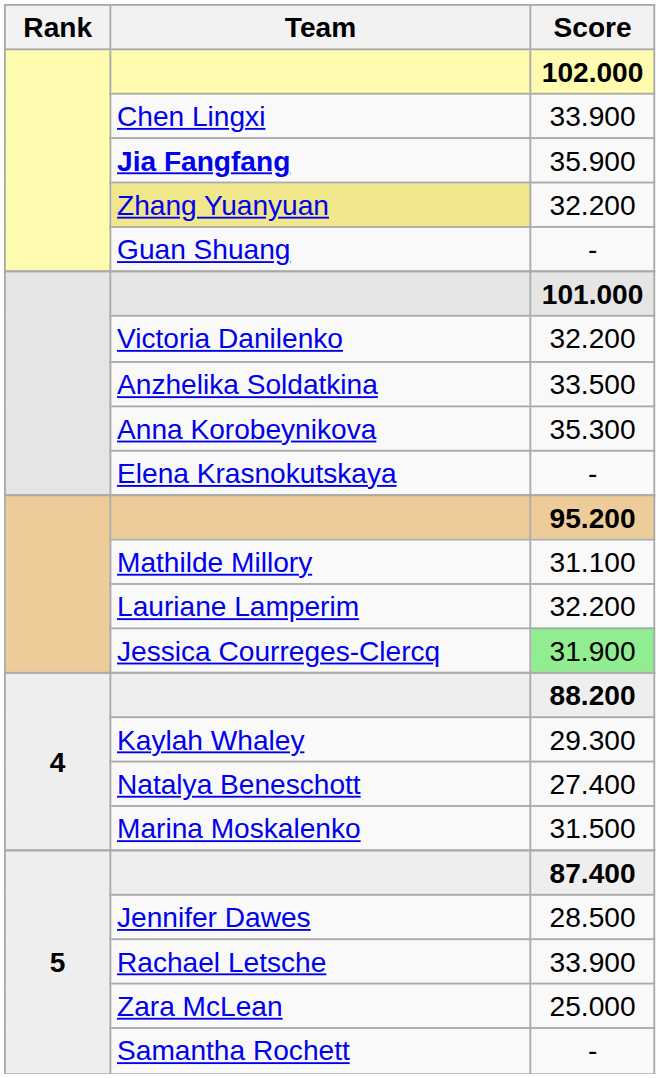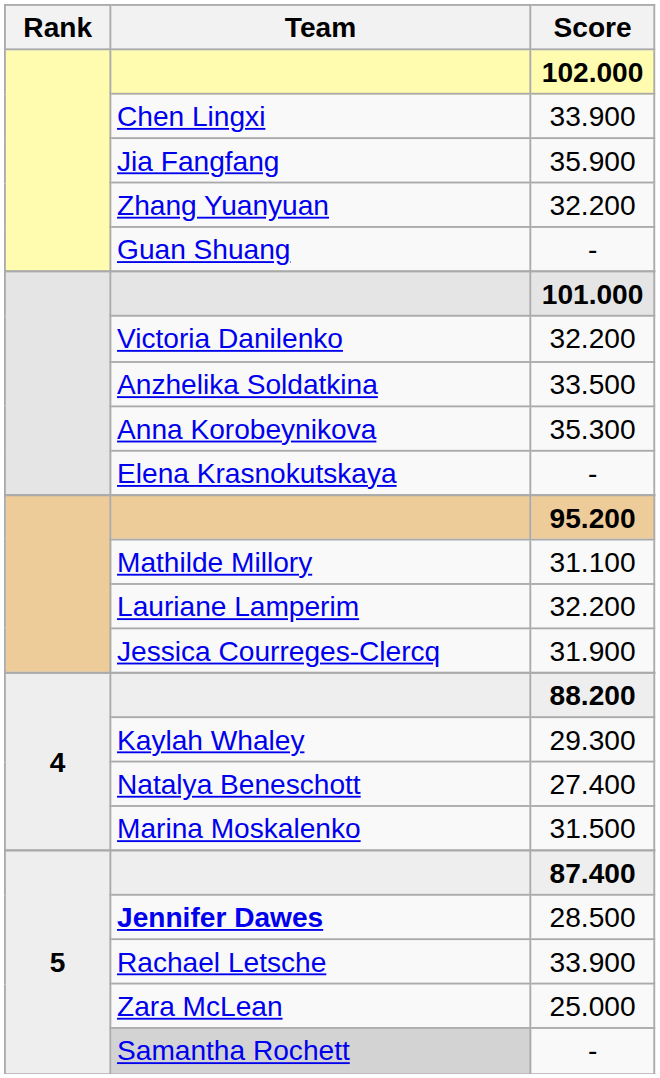(204, 161) bold -> (198, 161) normal
(223, 205) khaki background -> (223, 205) no background
(593, 651) lightgreen background -> (593, 651) no background
(214, 918) normal -> (220, 918) bold
(233, 1051) no background -> (233, 1051) lightgrey background
